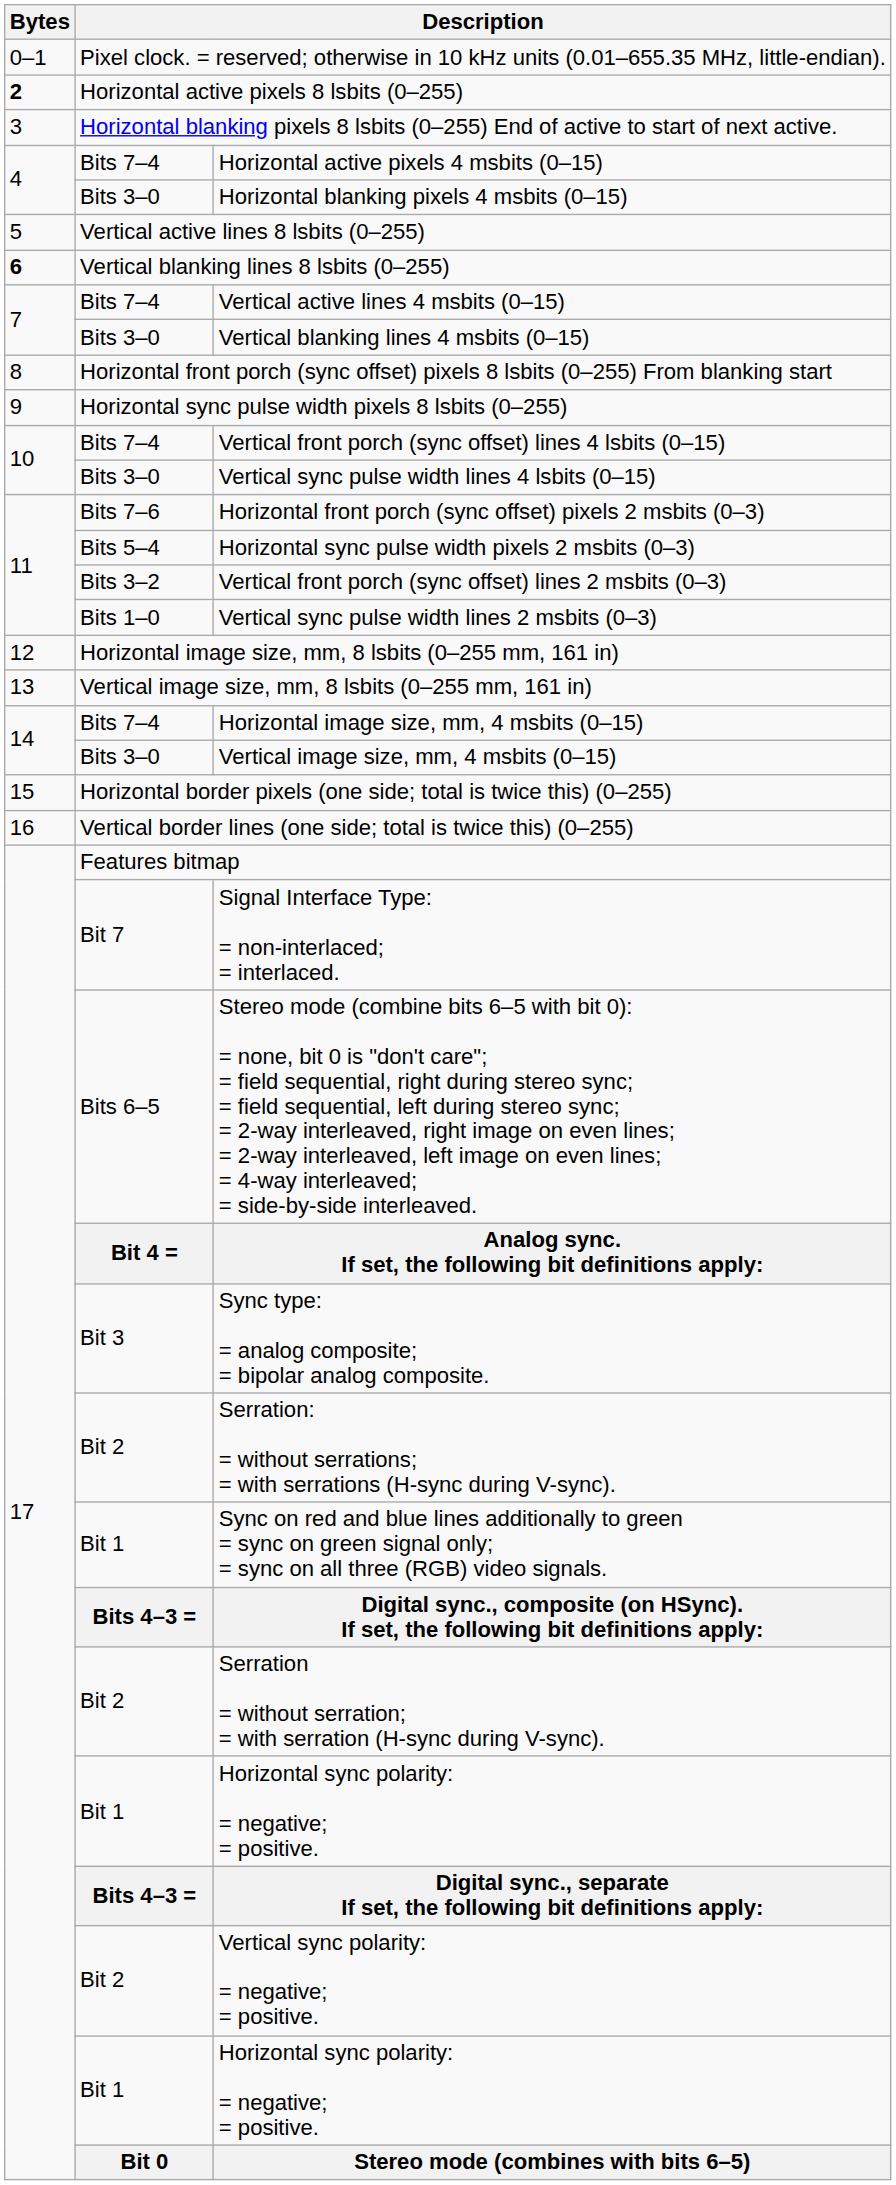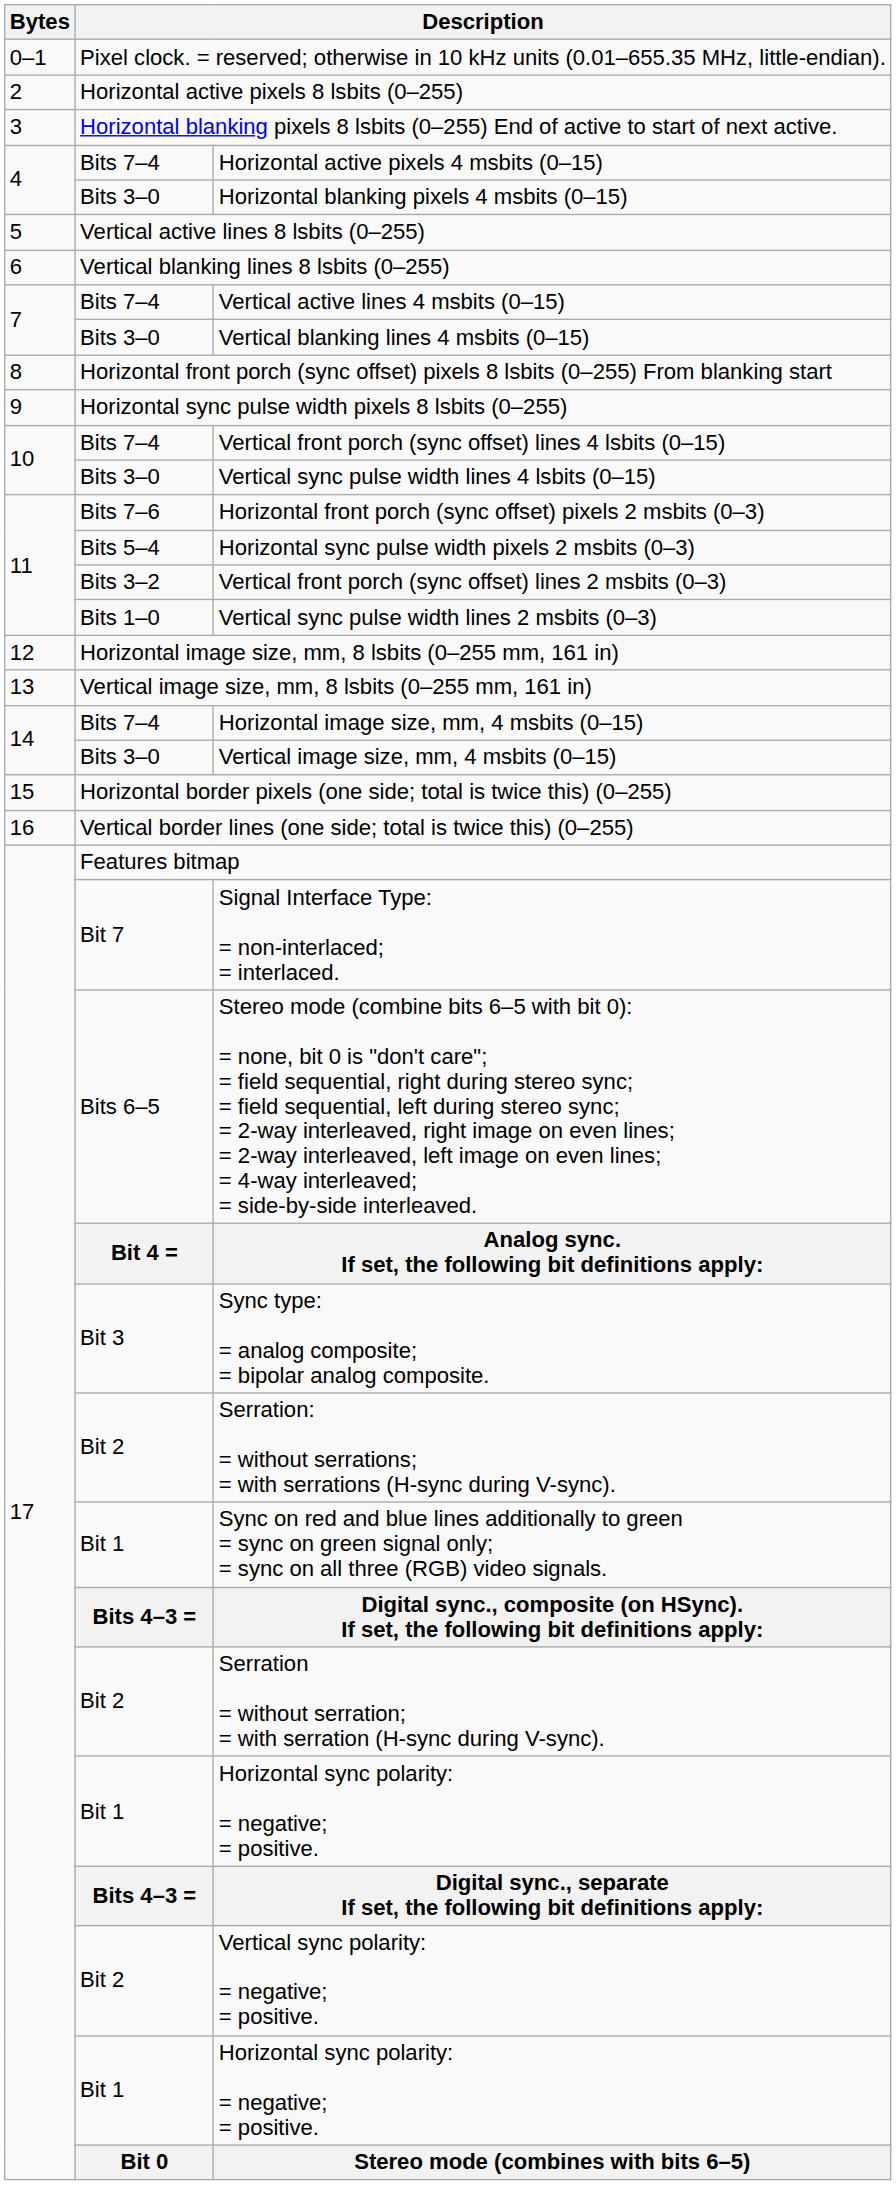(16, 92) bold -> (16, 92) normal
(16, 267) bold -> (16, 267) normal
